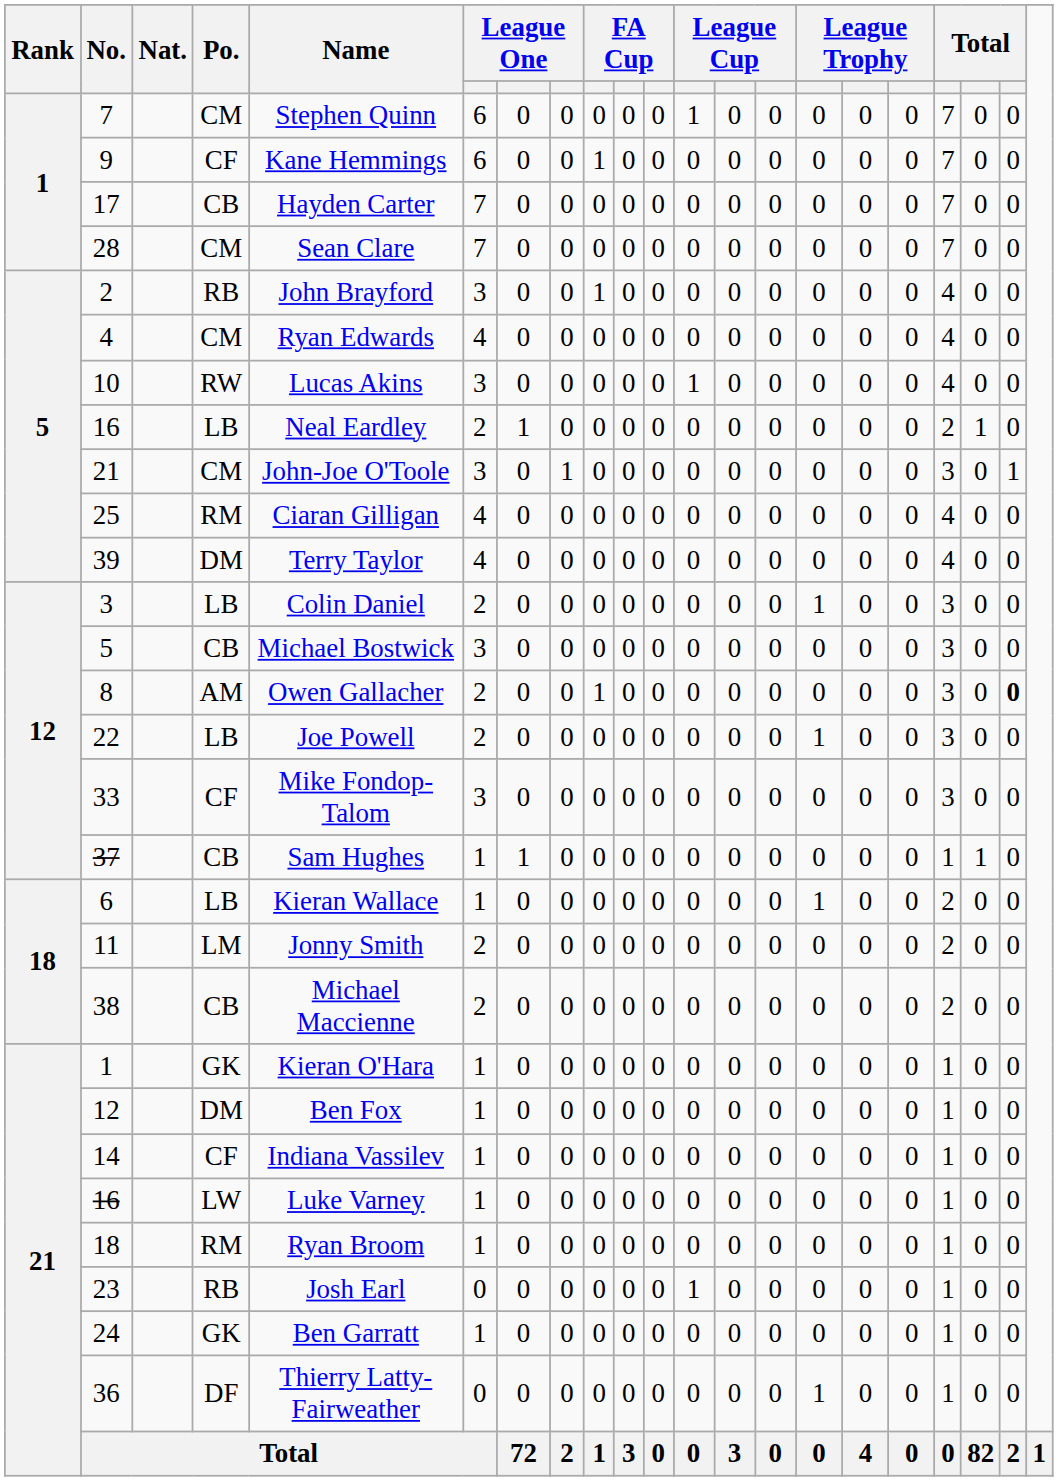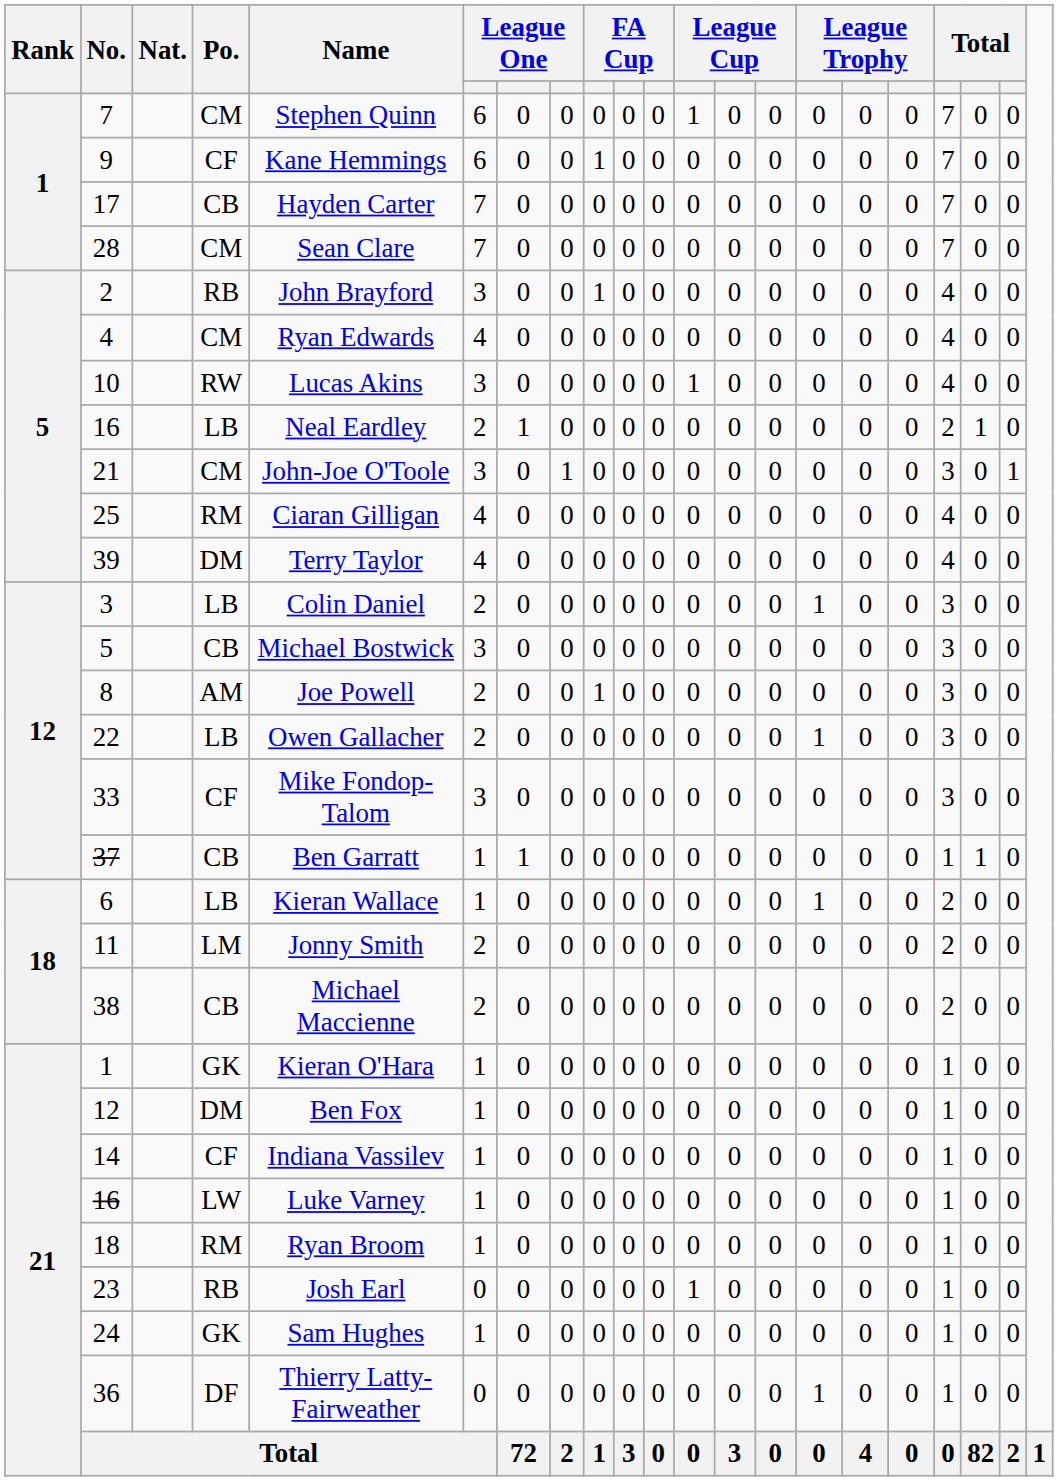(356, 692) Owen Gallacher -> (356, 692) Joe Powell
(1013, 692) bold -> (1013, 692) normal
(356, 736) Joe Powell -> (356, 736) Owen Gallacher
(356, 857) Sam Hughes -> (356, 857) Ben Garratt
(356, 1332) Ben Garratt -> (356, 1332) Sam Hughes
